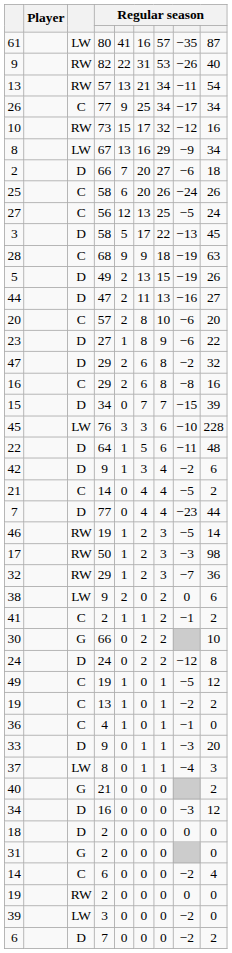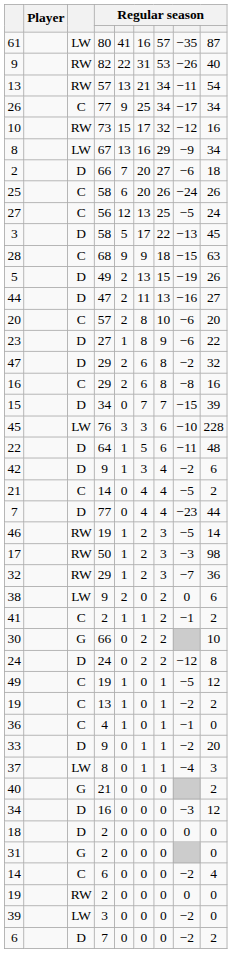(187, 255) −19 -> (187, 255) −15
(187, 746) −3 -> (187, 746) −2
